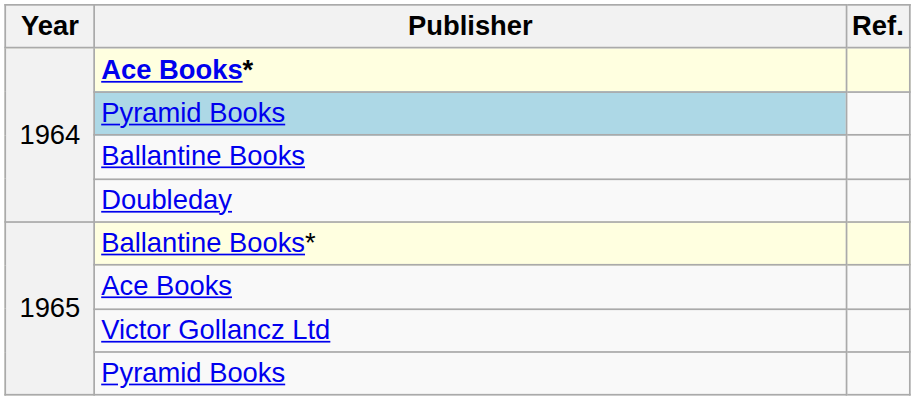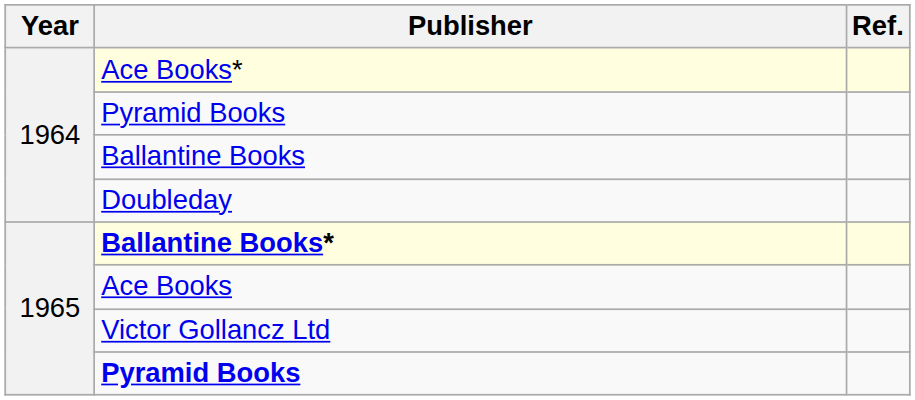(177, 69) bold -> (172, 69) normal
(193, 112) lightblue background -> (193, 112) no background
(208, 243) normal -> (218, 243) bold
(193, 373) normal -> (201, 373) bold
